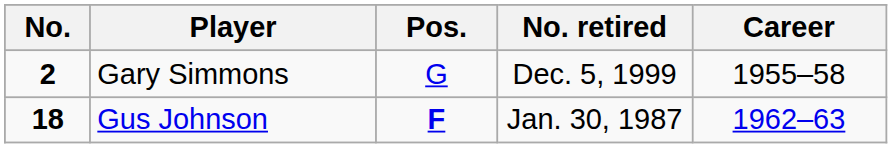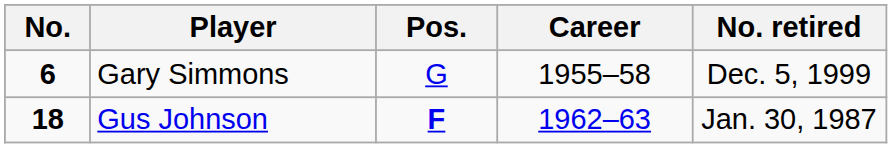columns swapped: (789, 27) <-> (595, 27)
(48, 73) 2 -> (48, 73) 6
